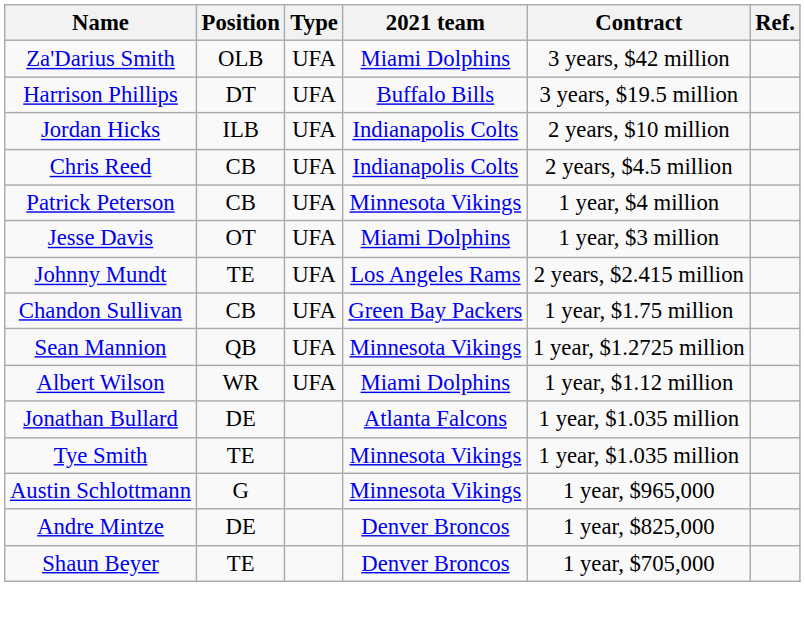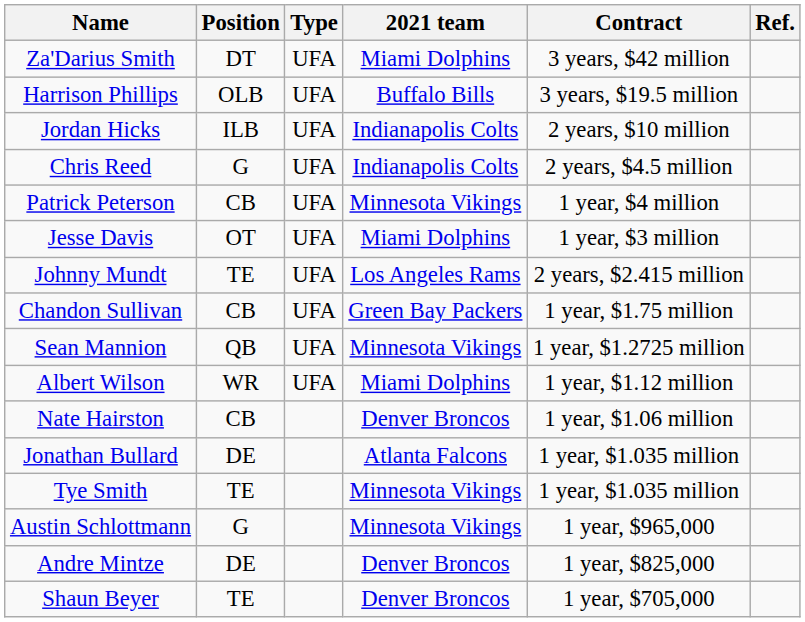(241, 58) OLB -> (241, 58) DT
(241, 94) DT -> (241, 94) OLB
(241, 166) CB -> (241, 166) G
+ row: (101, 418)
